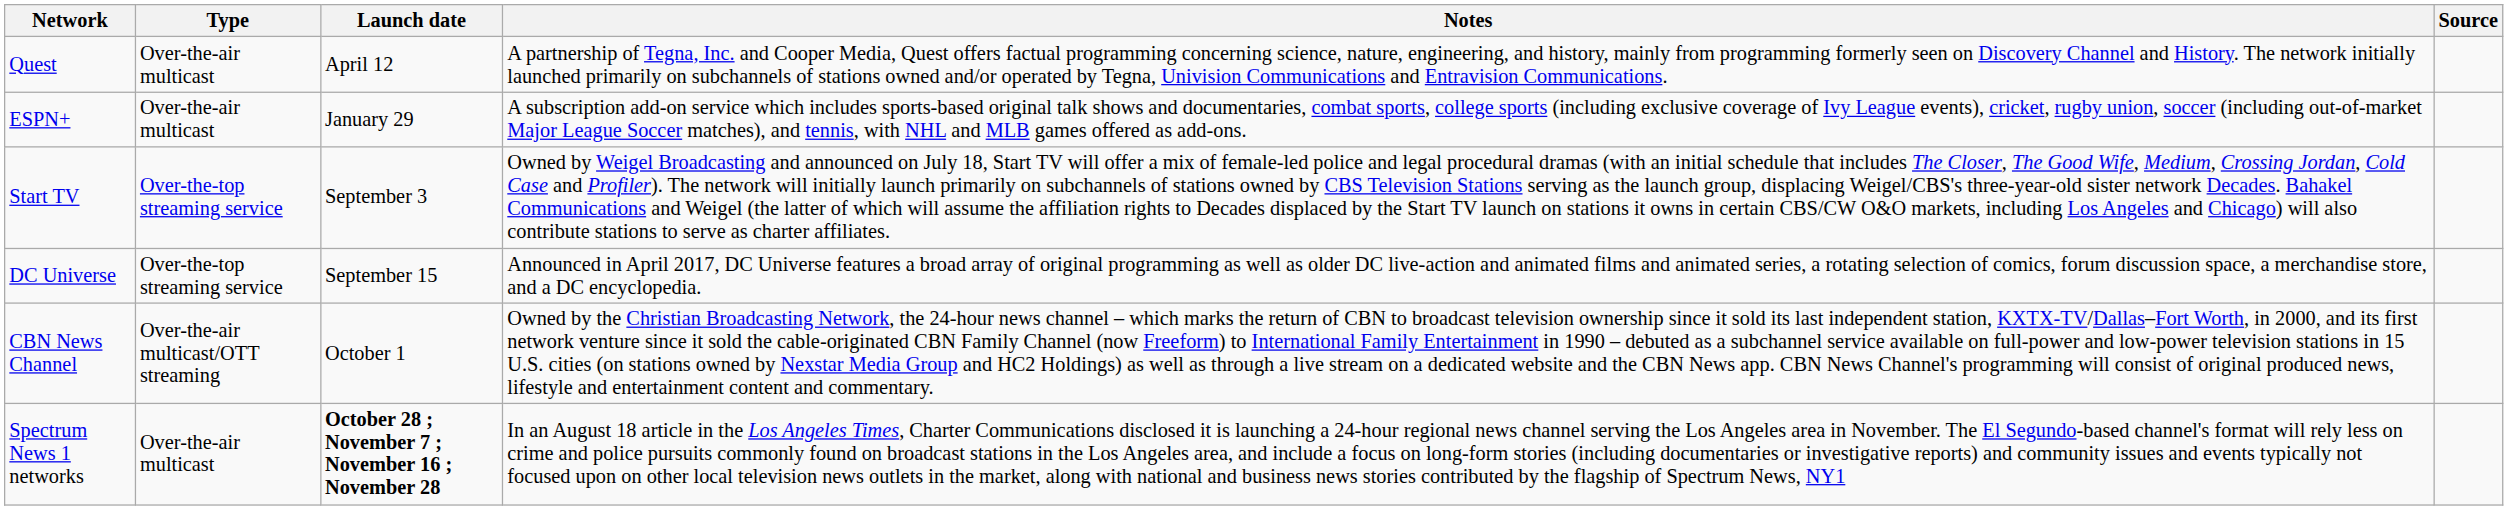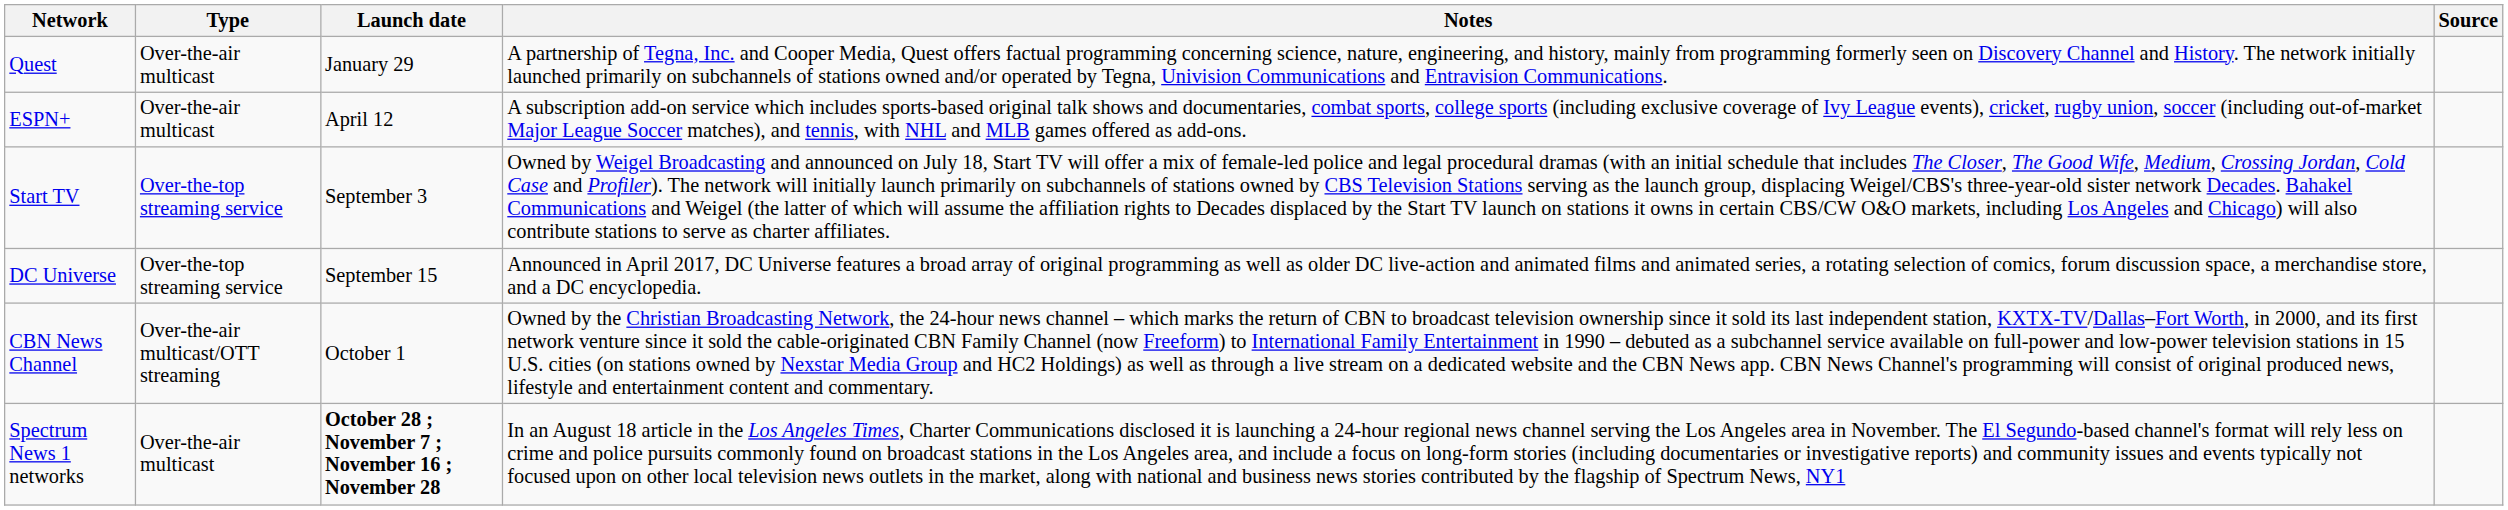(359, 64) April 12 -> (369, 64) January 29
(369, 119) January 29 -> (359, 119) April 12
